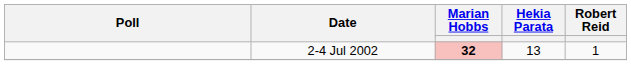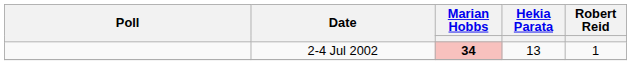(468, 51) 32 -> (468, 51) 34
